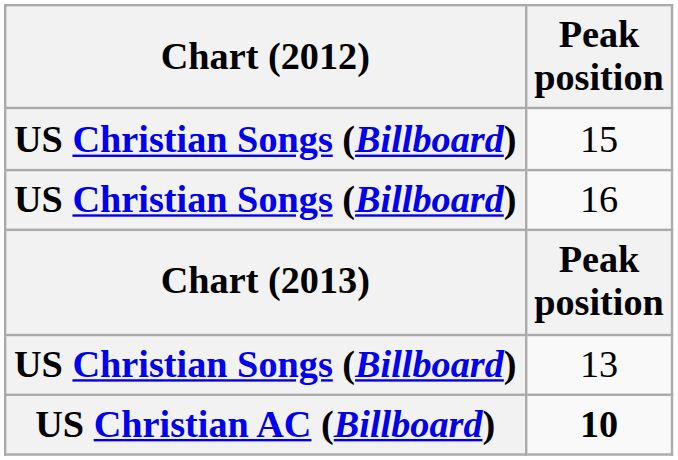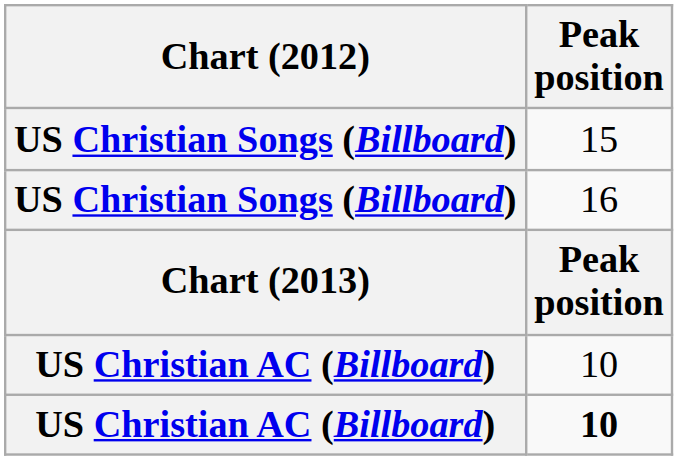(265, 363) US Christian Songs (Billboard) -> (265, 363) US Christian AC (Billboard)
(599, 363) 13 -> (599, 363) 10
